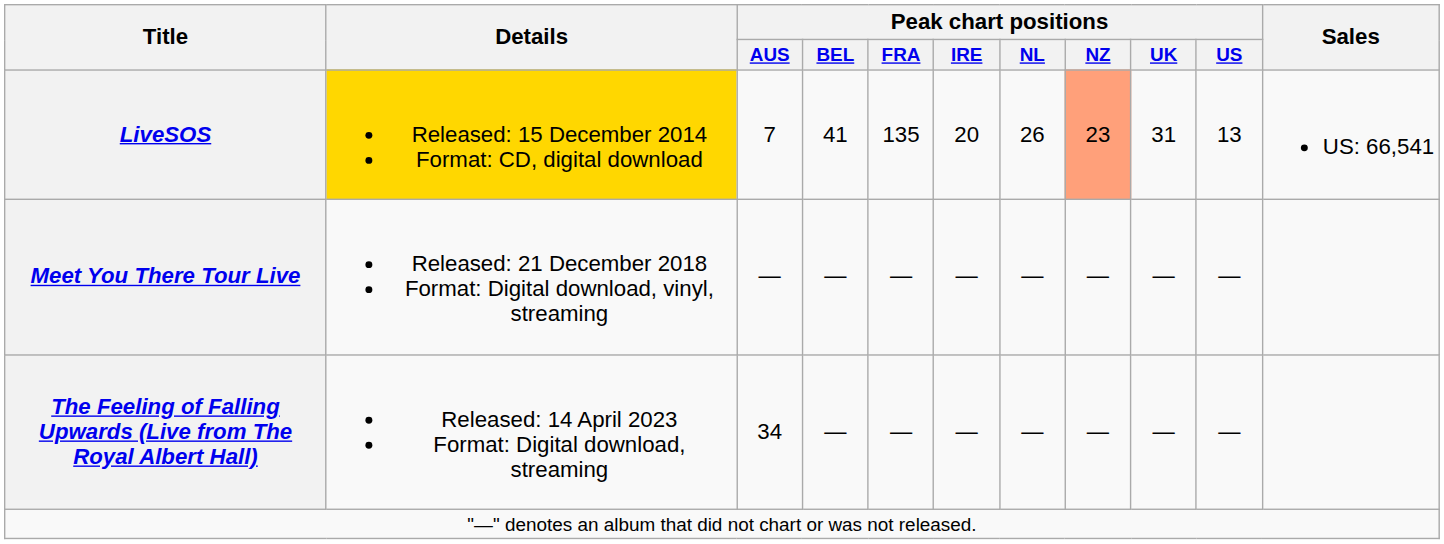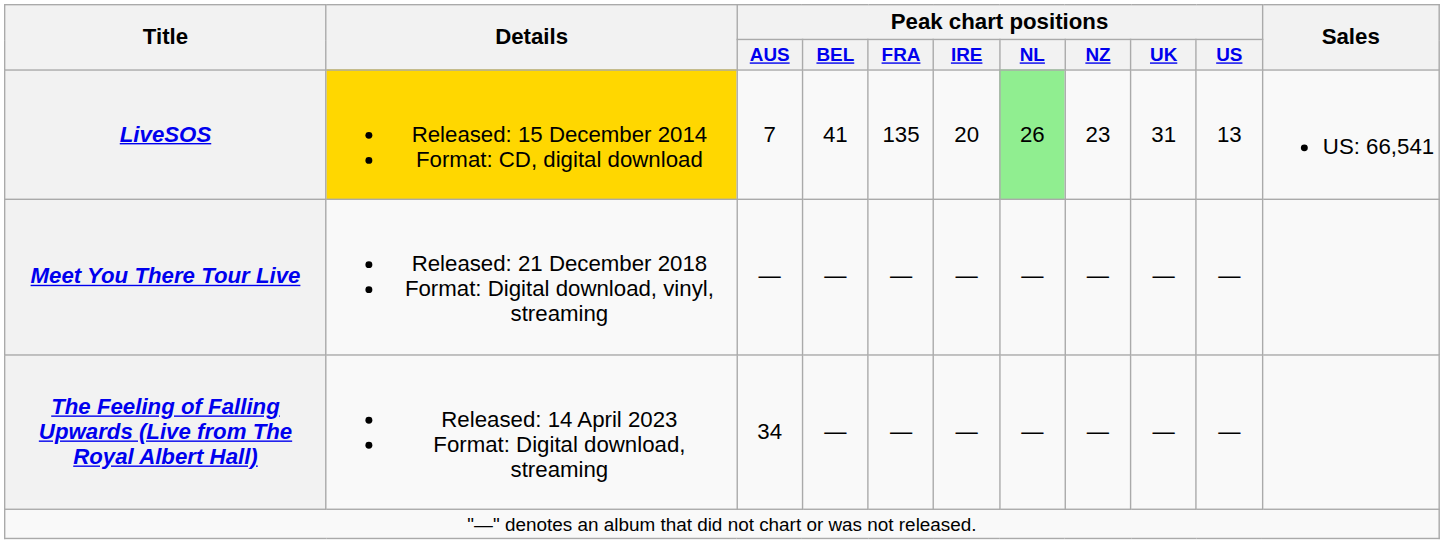(1032, 134) no background -> (1032, 134) lightgreen background
(1098, 134) lightsalmon background -> (1098, 134) no background
